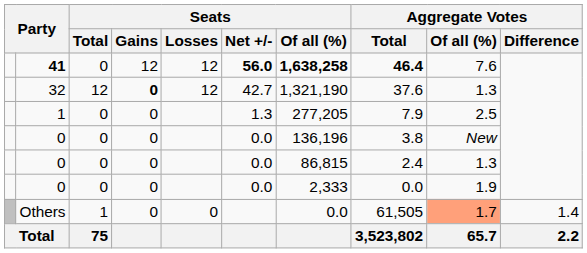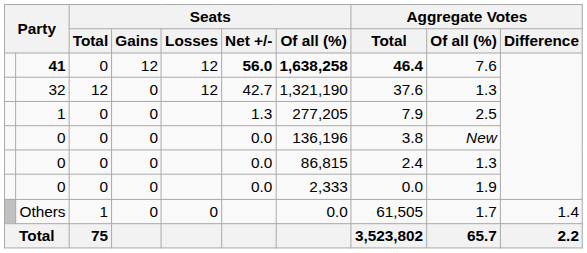(154, 90) bold -> (154, 90) normal
(486, 211) lightsalmon background -> (486, 211) no background
